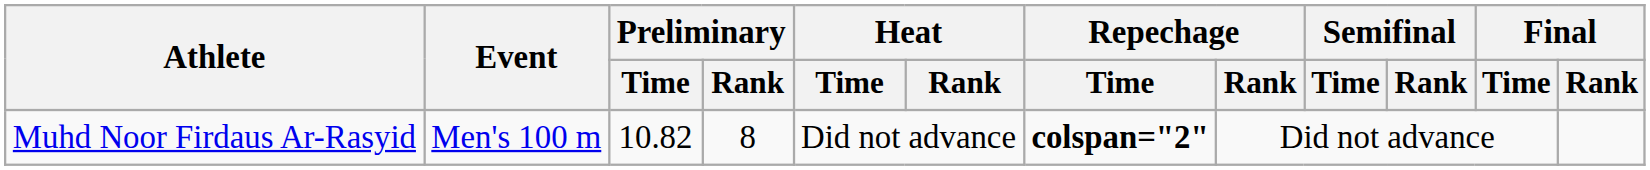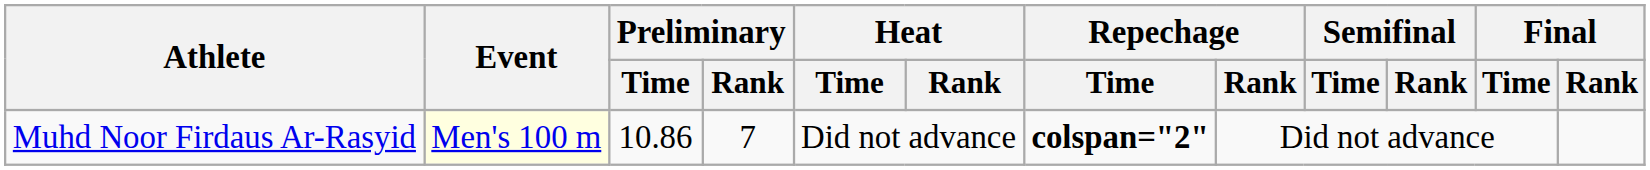(516, 137) no background -> (516, 137) lightyellow background
(655, 137) 10.82 -> (655, 137) 10.86
(748, 137) 8 -> (748, 137) 7
